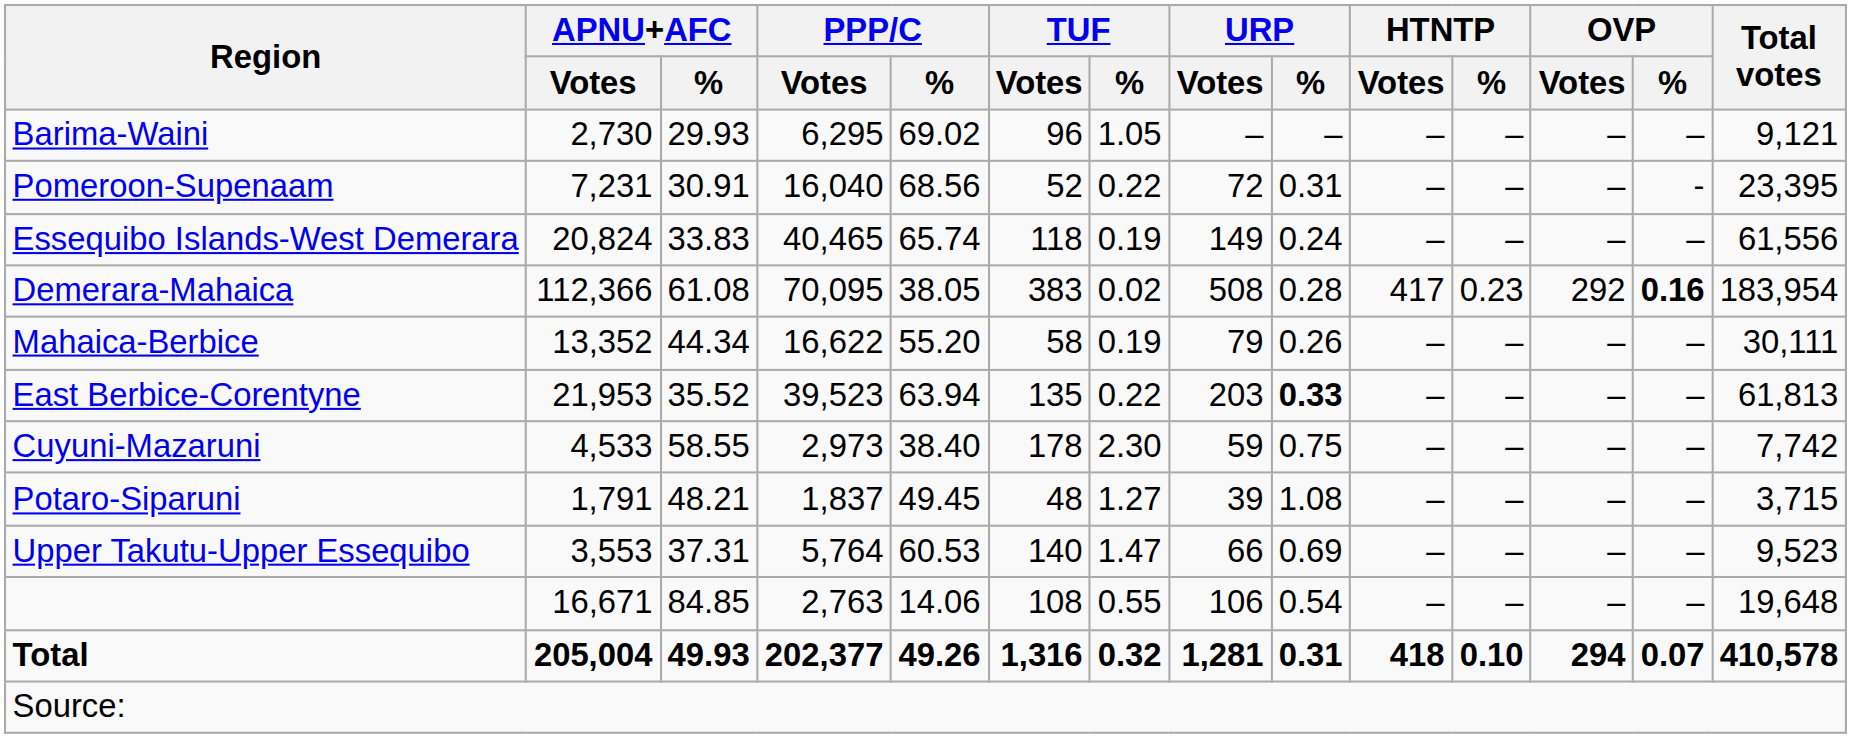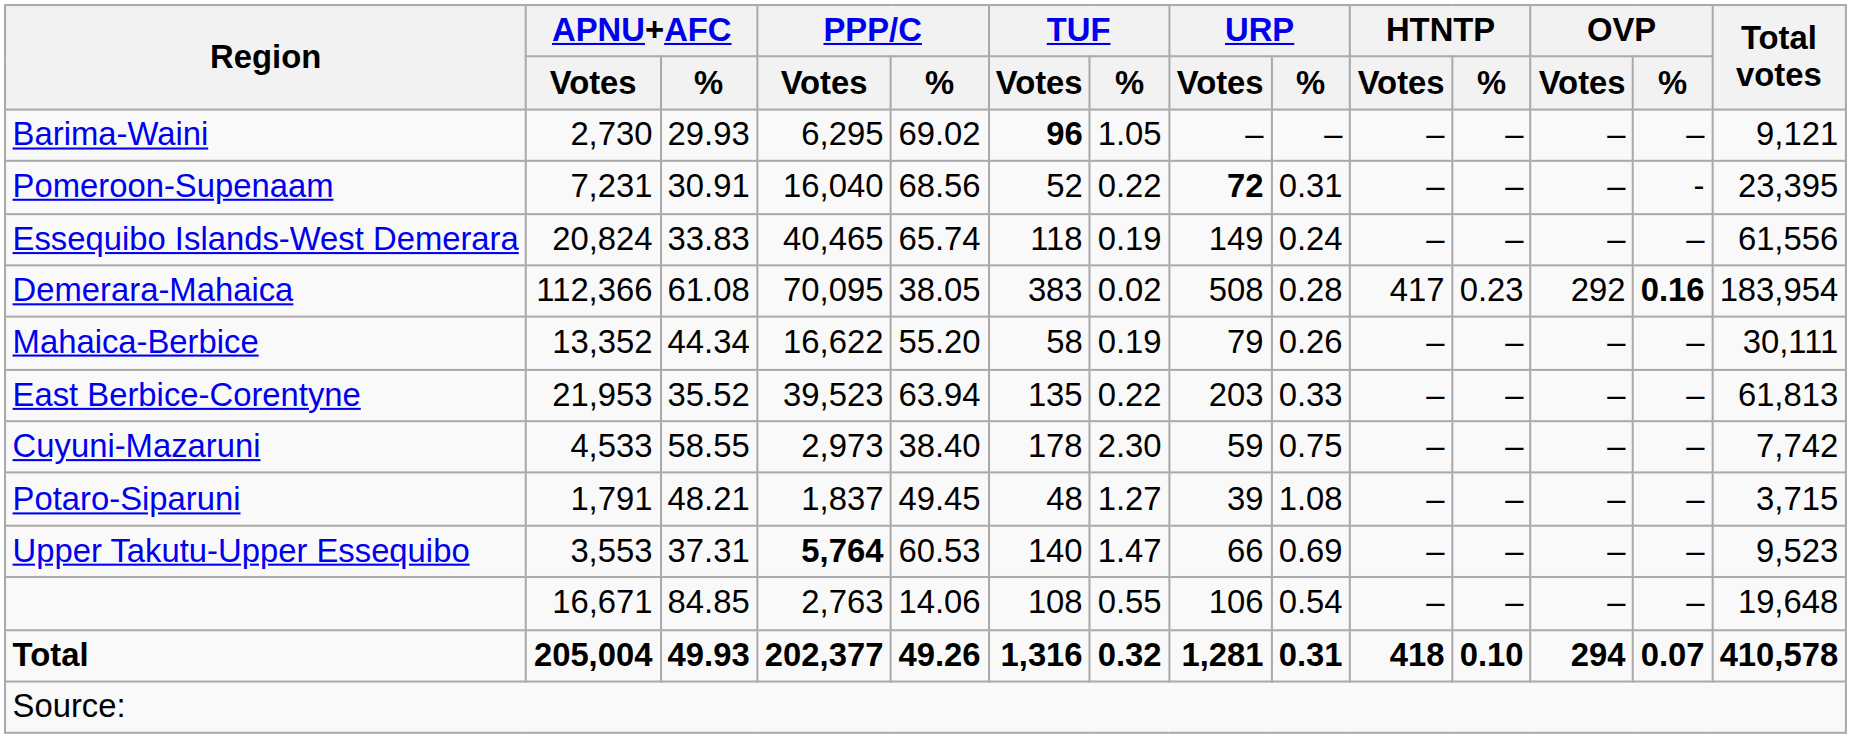(1064, 134) normal -> (1064, 134) bold
(1245, 186) normal -> (1245, 186) bold
(1311, 394) bold -> (1311, 394) normal
(842, 550) normal -> (842, 550) bold
